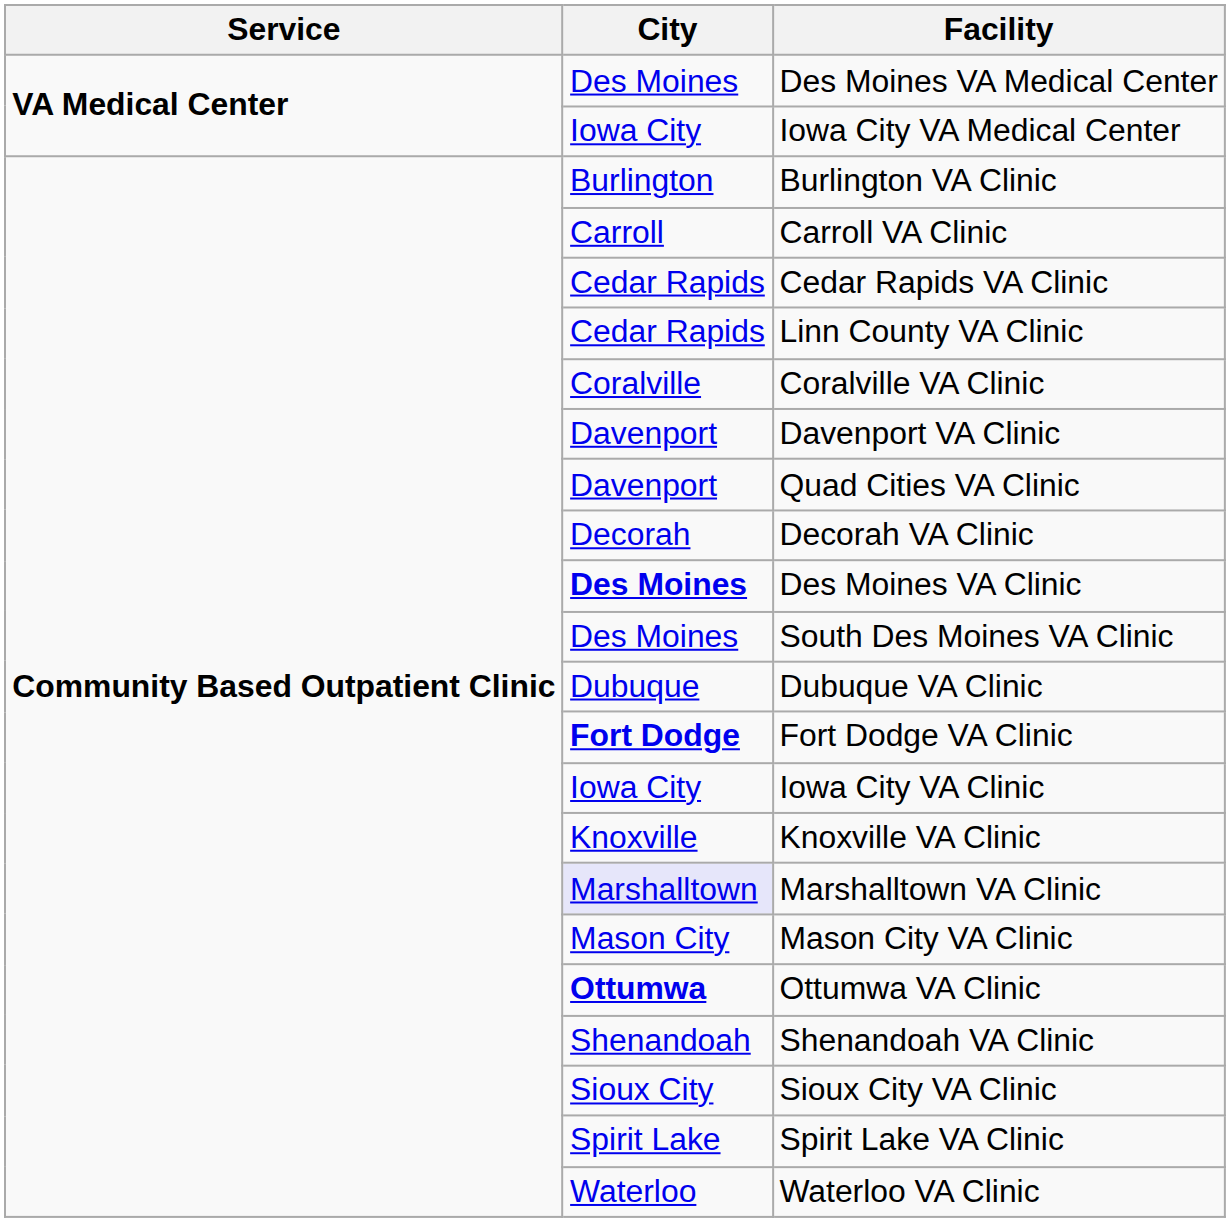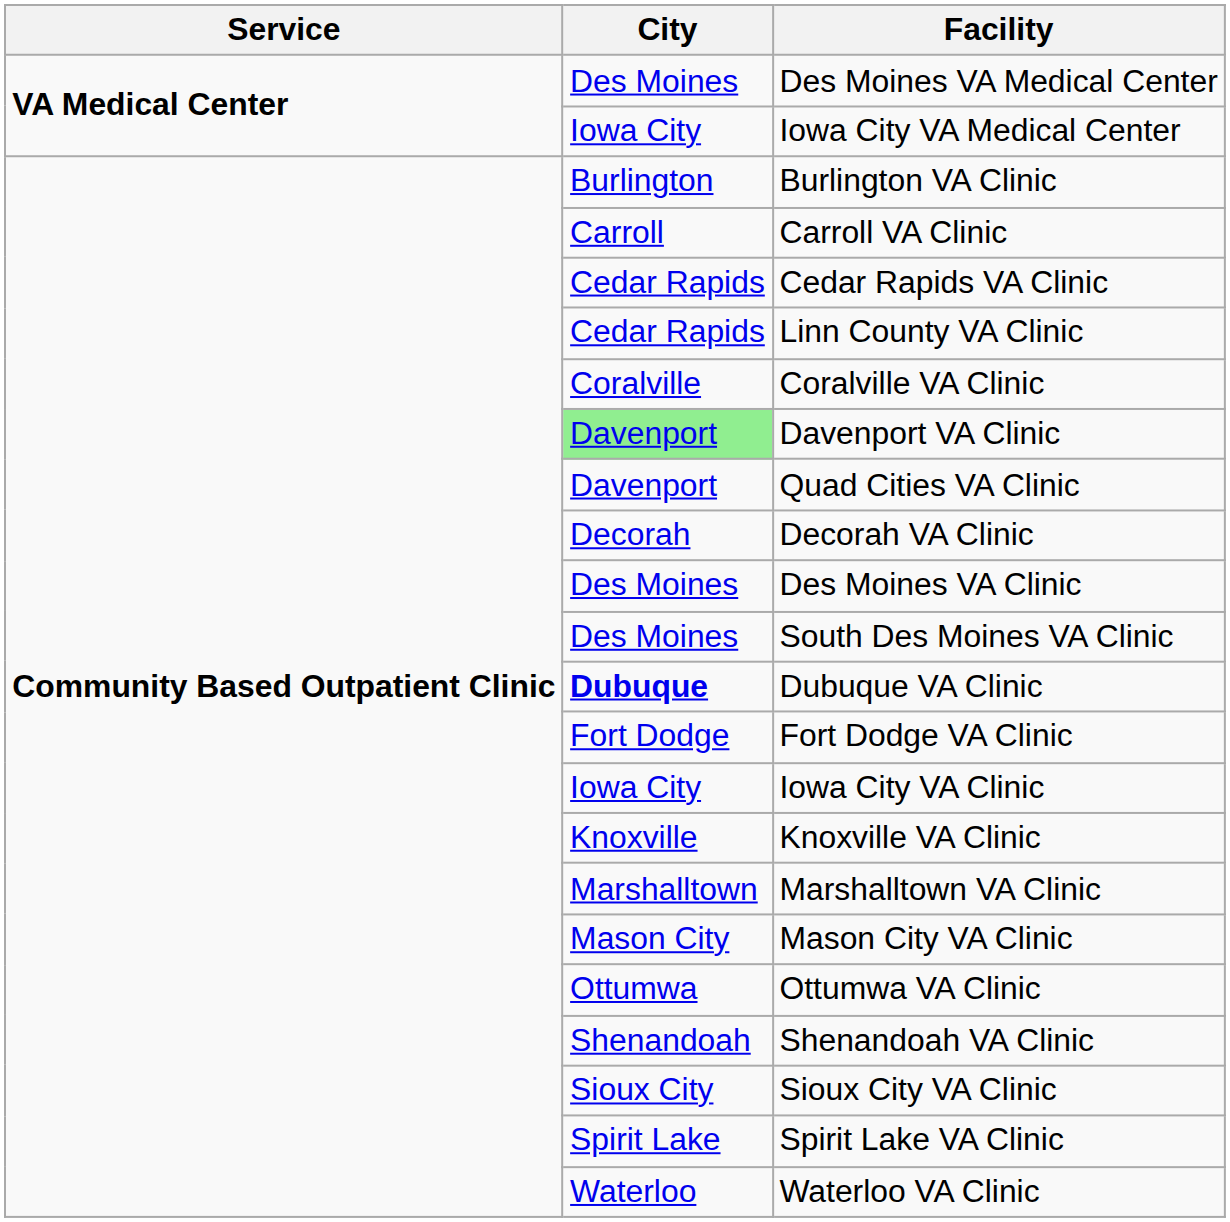(644, 433) no background -> (644, 433) lightgreen background
(659, 585) bold -> (654, 585) normal
(635, 686) normal -> (639, 686) bold
(655, 736) bold -> (650, 736) normal
(664, 888) lavender background -> (664, 888) no background
(638, 989) bold -> (634, 989) normal
